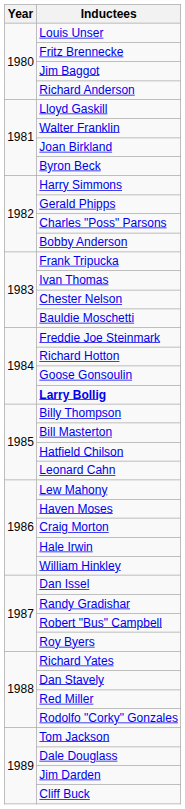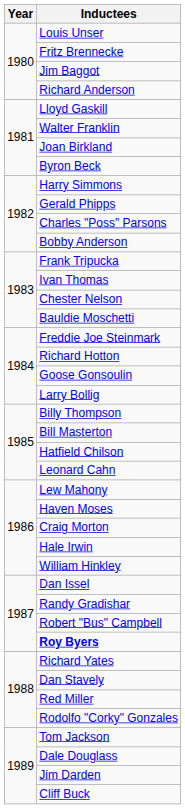(73, 394) bold -> (69, 394) normal
(67, 642) normal -> (69, 642) bold
